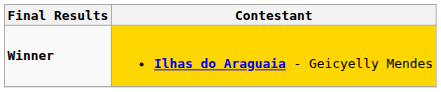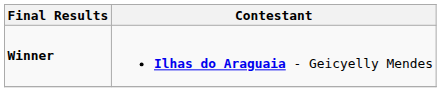(274, 64) gold background -> (274, 64) no background
